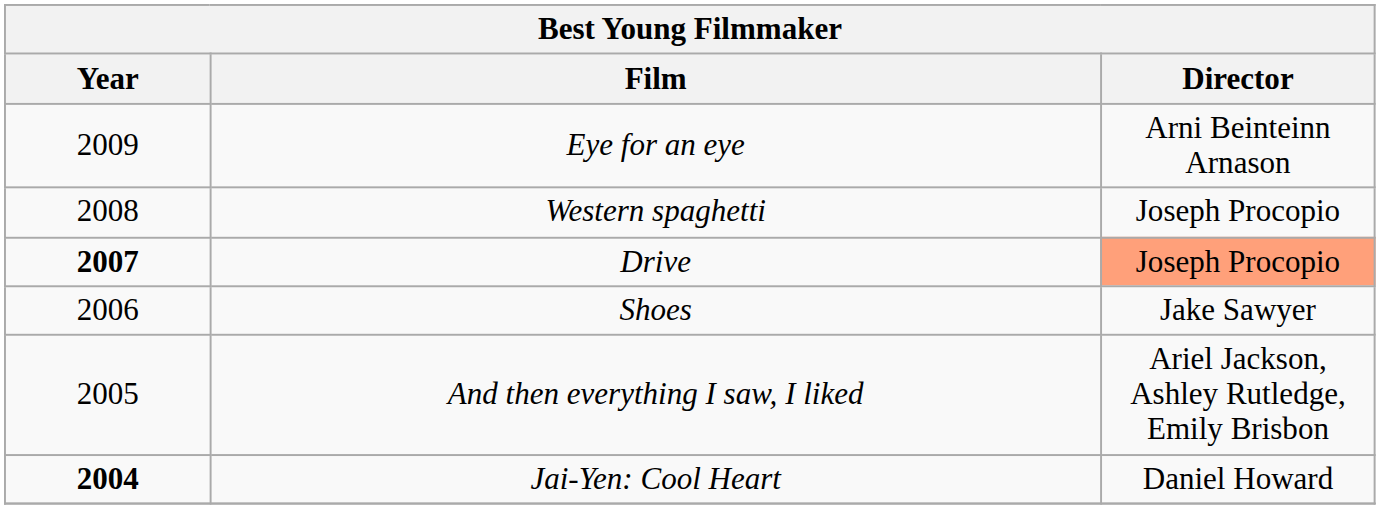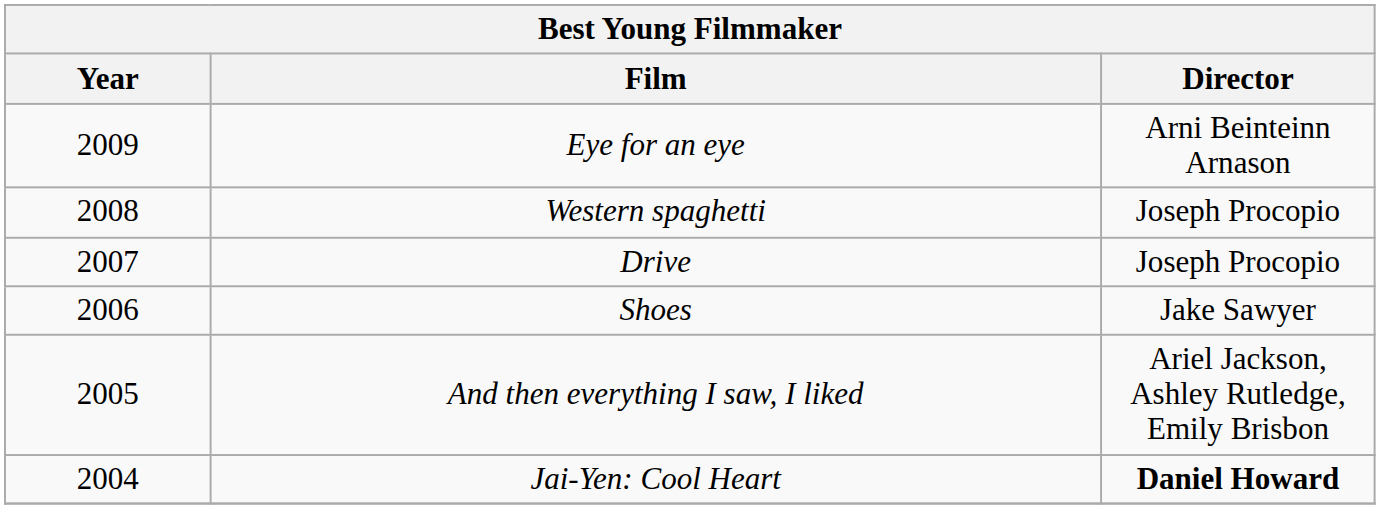(108, 260) bold -> (108, 260) normal
(1238, 260) lightsalmon background -> (1238, 260) no background
(108, 478) bold -> (108, 478) normal
(1238, 478) normal -> (1238, 478) bold
